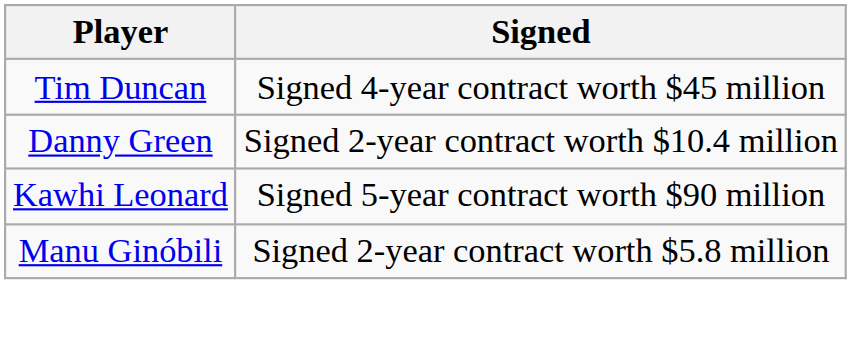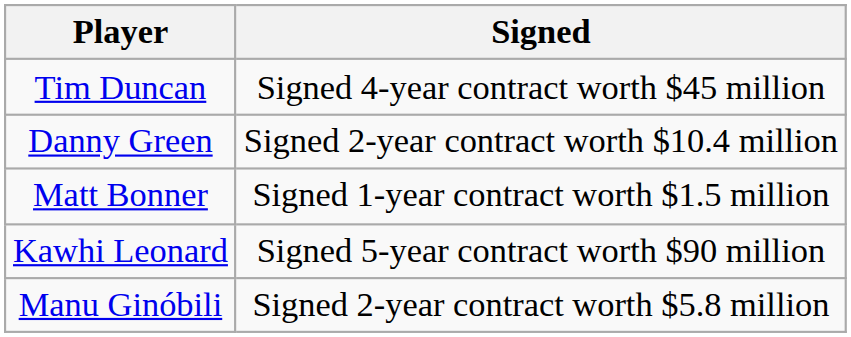+ row: (120, 195)
